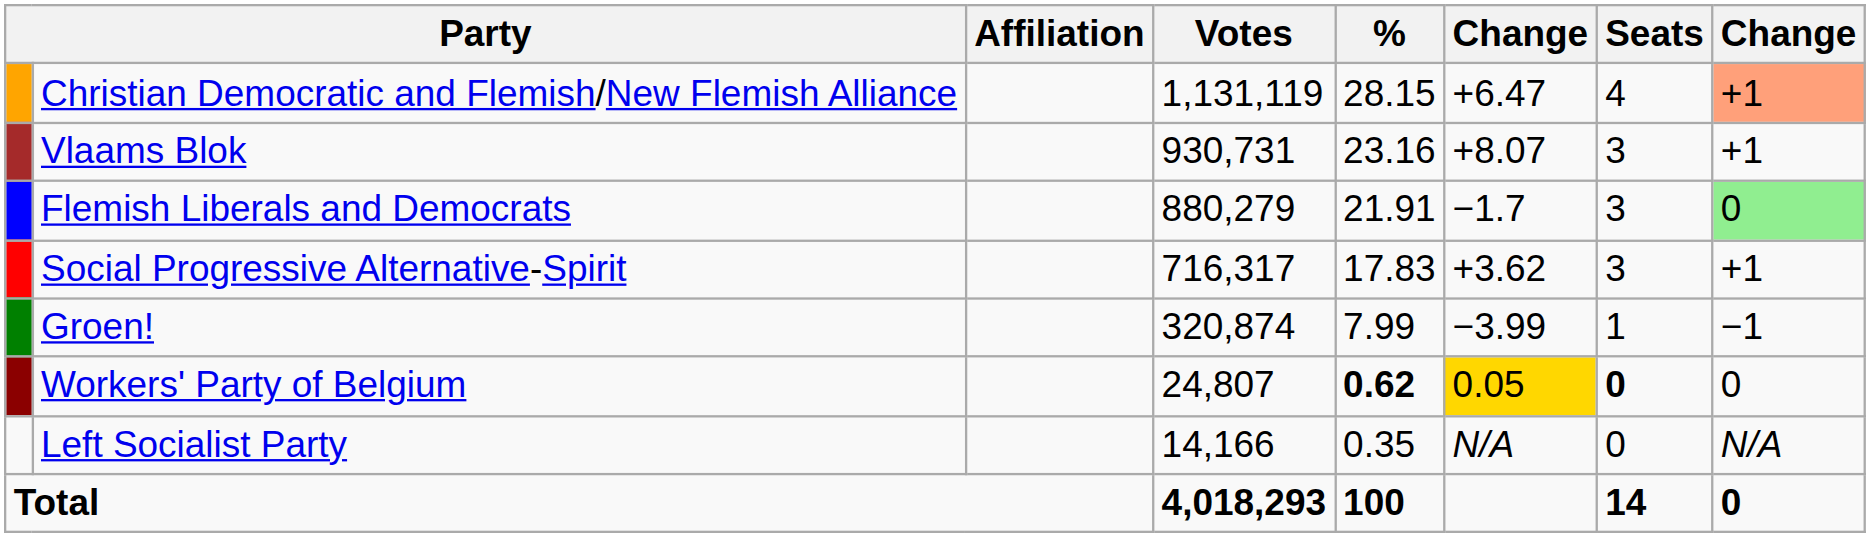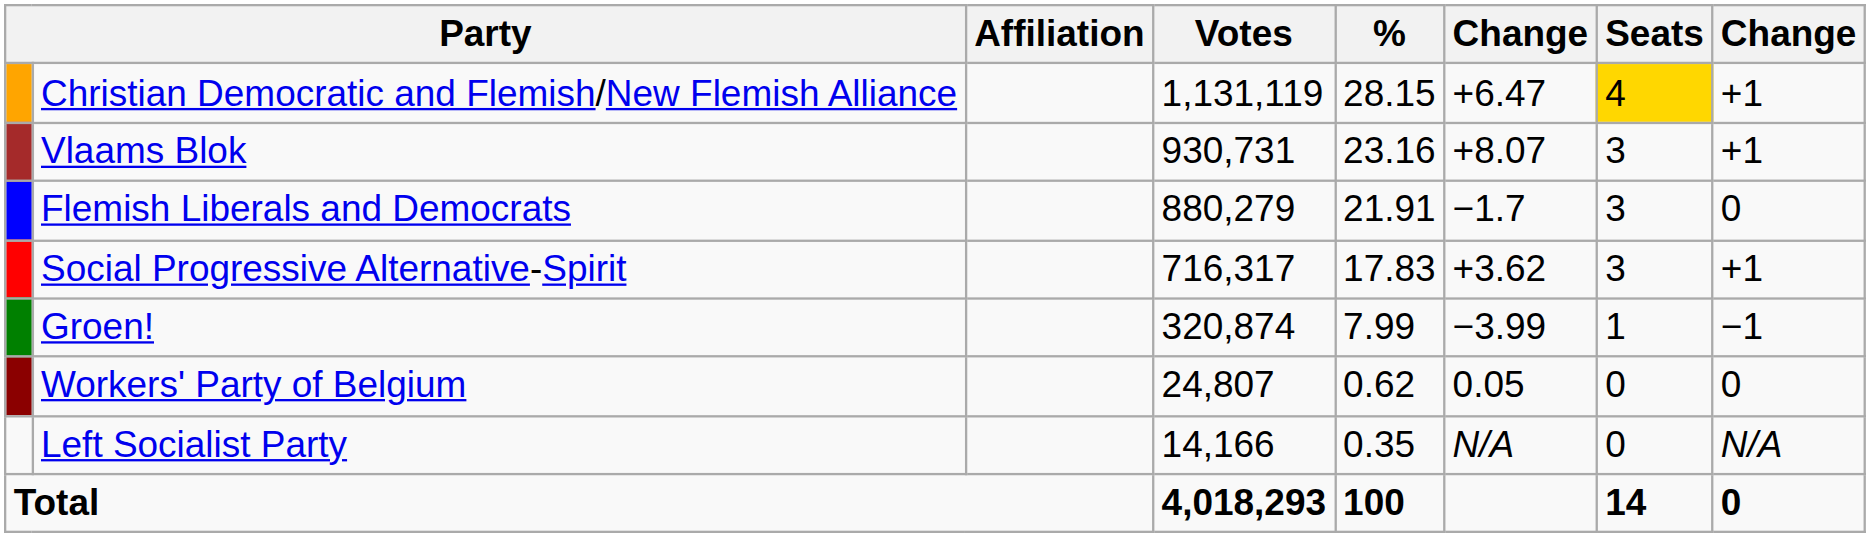(1615, 92) no background -> (1615, 92) gold background
(1742, 92) lightsalmon background -> (1742, 92) no background
(1731, 209) lightgreen background -> (1731, 209) no background
(1379, 385) bold -> (1379, 385) normal
(1489, 385) gold background -> (1489, 385) no background
(1615, 385) bold -> (1615, 385) normal
